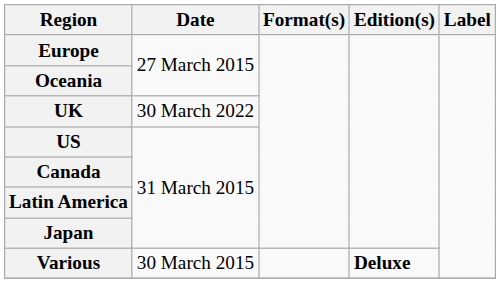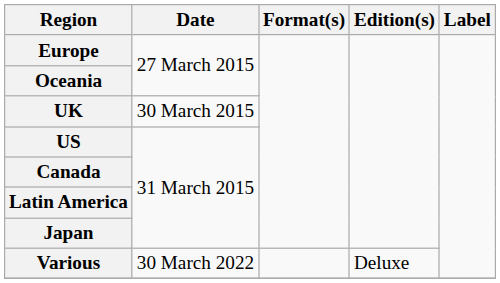(195, 111) 30 March 2022 -> (195, 111) 30 March 2015
(195, 263) 30 March 2015 -> (195, 263) 30 March 2022
(382, 263) bold -> (382, 263) normal
